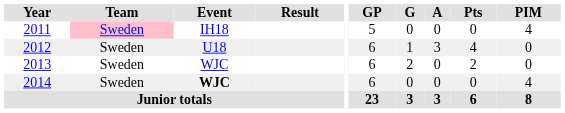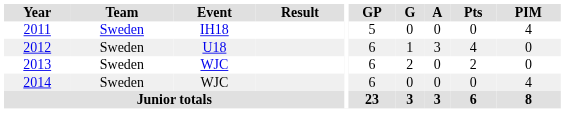(122, 30) pink background -> (122, 30) no background
(214, 82) bold -> (214, 82) normal
